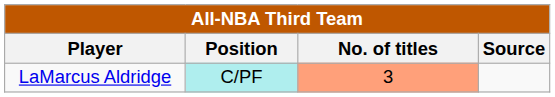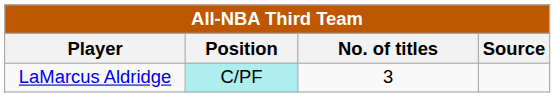(388, 77) lightsalmon background -> (388, 77) no background
